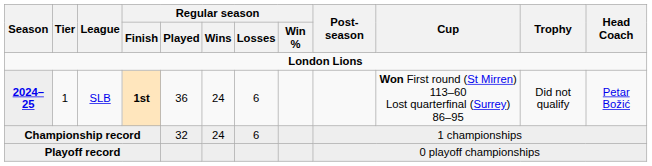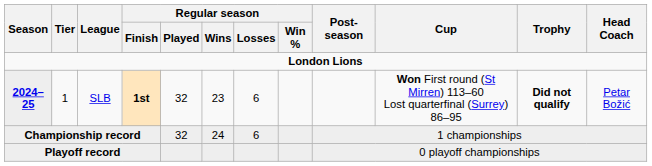(181, 98) 36 -> (181, 98) 32
(218, 98) 24 -> (218, 98) 23
(553, 98) normal -> (552, 98) bold
